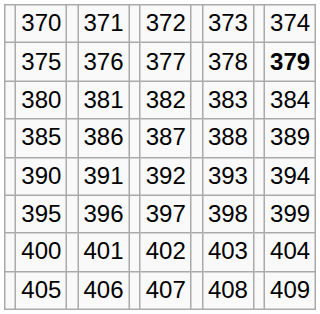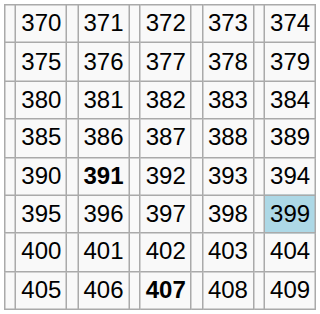(290, 61) bold -> (290, 61) normal
(104, 175) normal -> (104, 175) bold
(290, 213) no background -> (290, 213) lightblue background
(166, 289) normal -> (166, 289) bold
